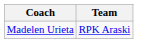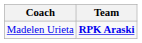(104, 30) normal -> (107, 30) bold
